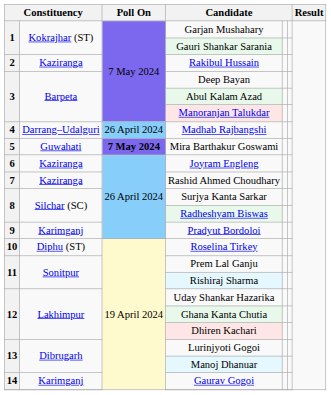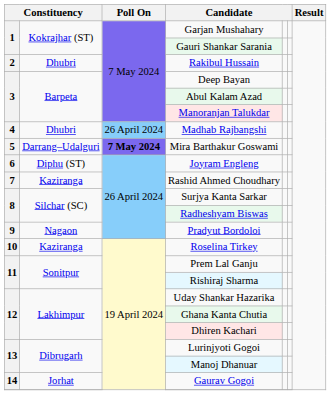(61, 63) Kaziranga -> (61, 63) Dhubri
(61, 130) Darrang–Udalguri -> (61, 130) Dhubri
(61, 146) Guwahati -> (61, 146) Darrang–Udalguri
(61, 163) Kaziranga -> (61, 163) Diphu (ST)
(61, 230) Karimganj -> (61, 230) Nagaon
(61, 247) Diphu (ST) -> (61, 247) Kaziranga
(61, 381) Karimganj -> (61, 381) Jorhat
